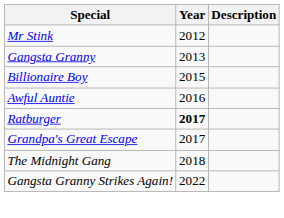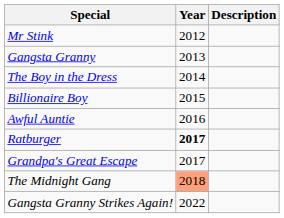+ row: (62, 77)
(192, 160) no background -> (192, 181) lightsalmon background
